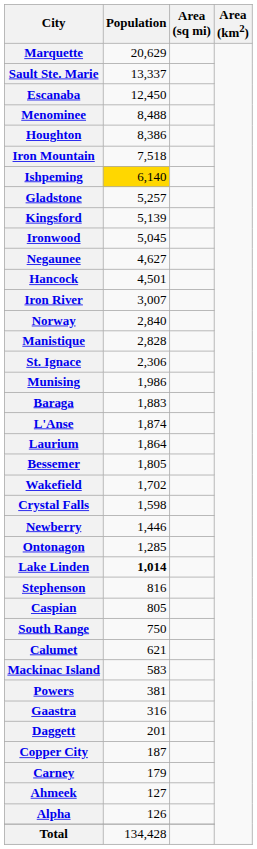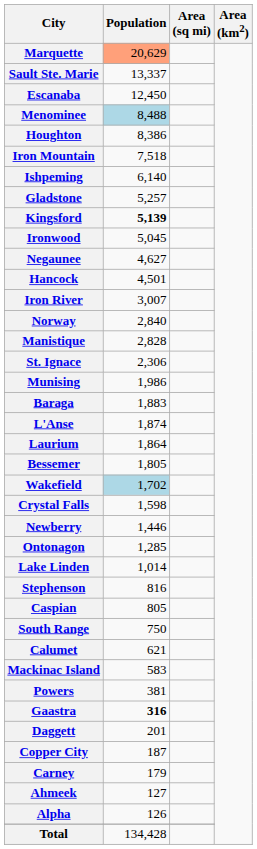(149, 53) no background -> (149, 53) lightsalmon background
(152, 115) no background -> (152, 115) lightblue background
(152, 176) gold background -> (152, 176) no background
(152, 217) normal -> (152, 217) bold
(152, 485) no background -> (152, 485) lightblue background
(152, 567) bold -> (152, 567) normal
(157, 711) normal -> (157, 711) bold
